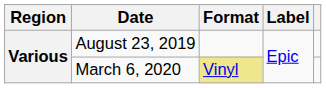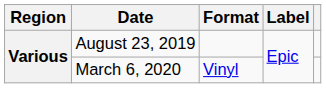(221, 69) khaki background -> (221, 69) no background
